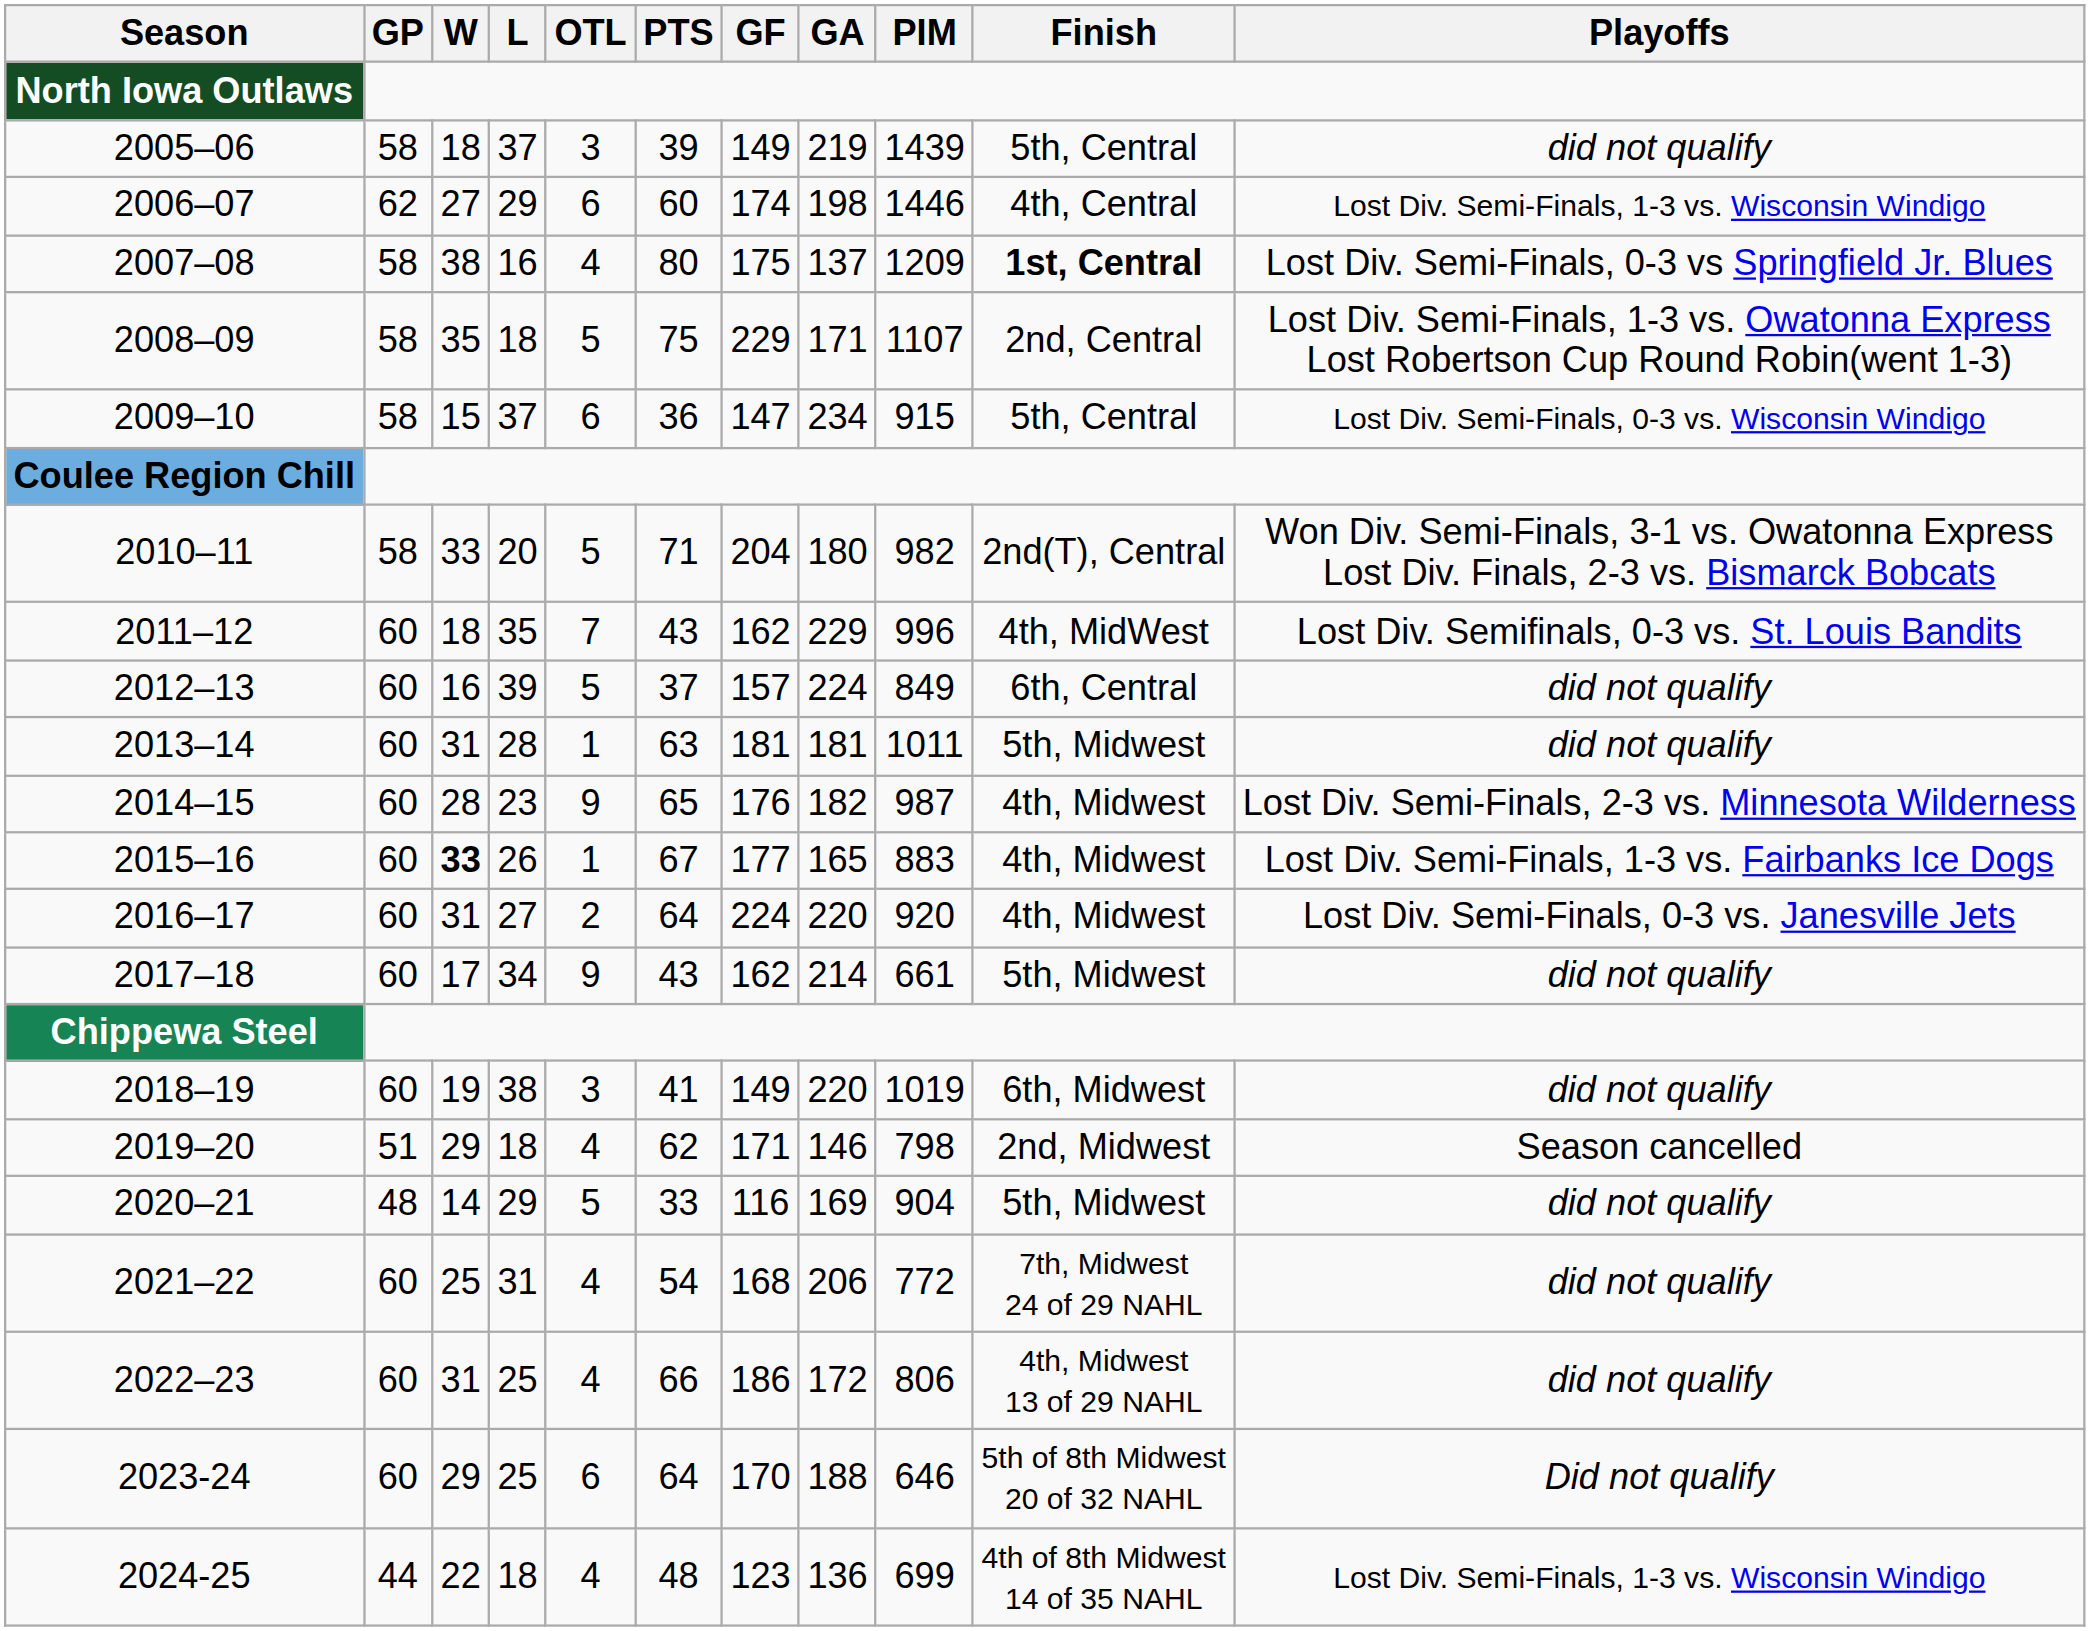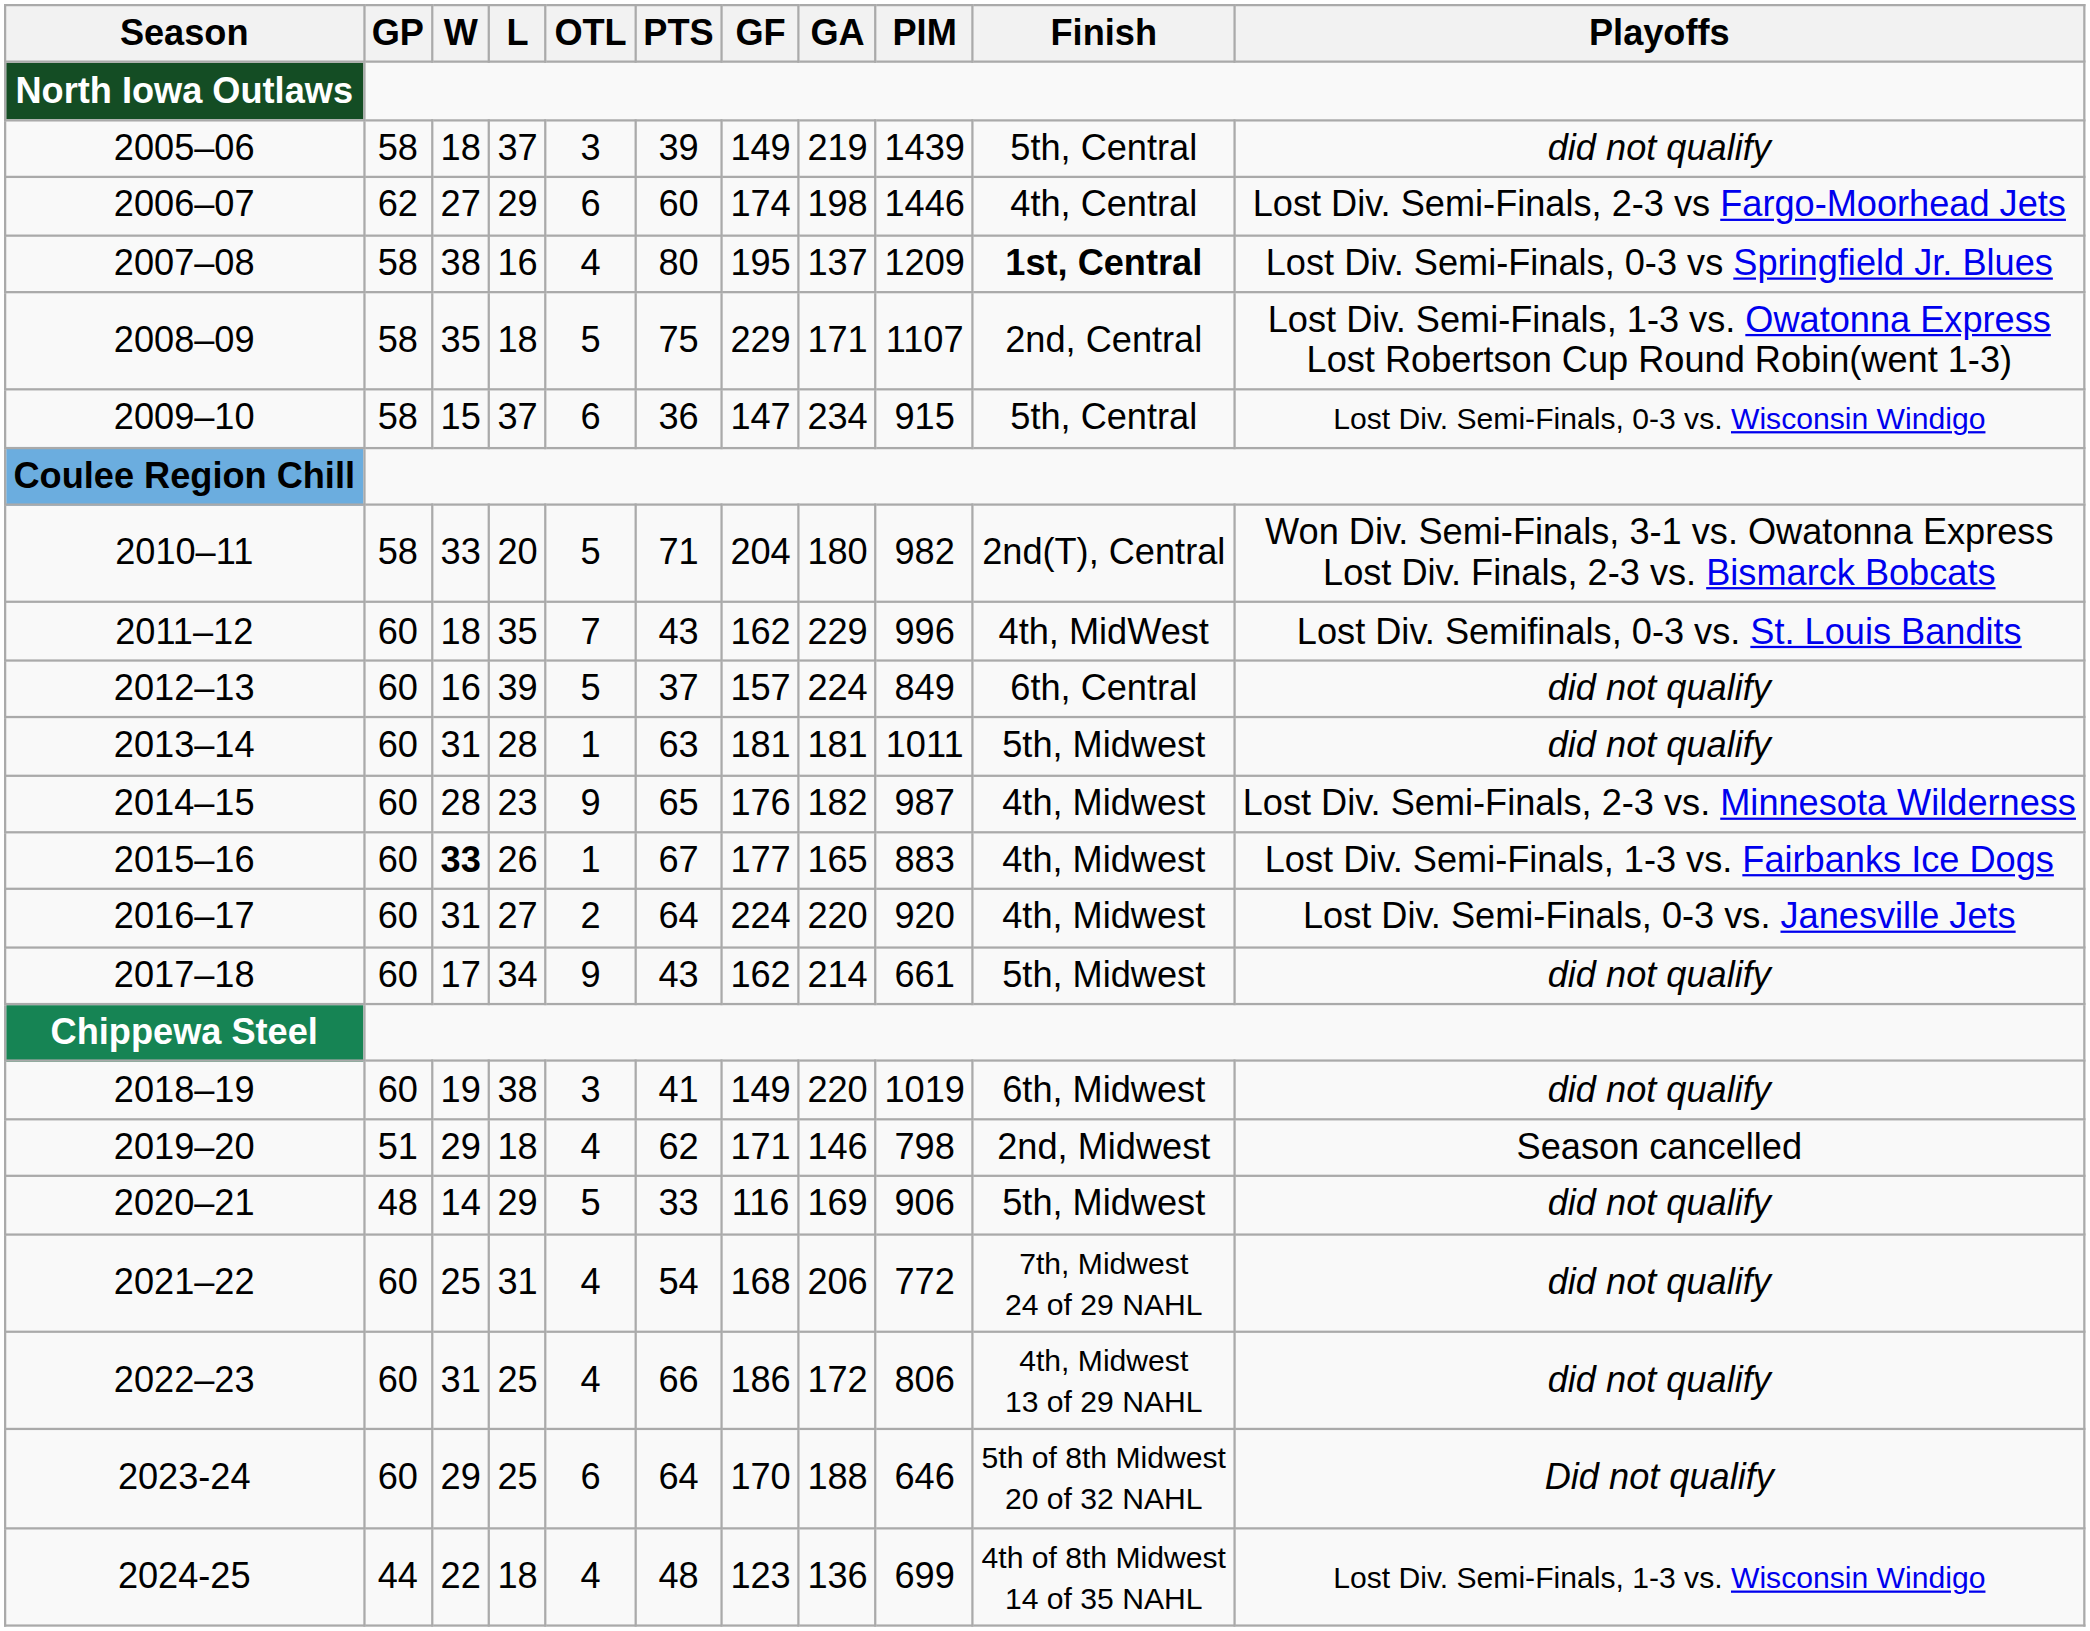(1659, 207) Lost Div. Semi-Finals, 1-3 vs. Wisconsin Windigo -> (1659, 205) Lost Div. Semi-Finals, 2-3 vs Fargo-Moorhead Jets
(761, 262) 175 -> (761, 262) 195
(925, 1204) 904 -> (925, 1204) 906
